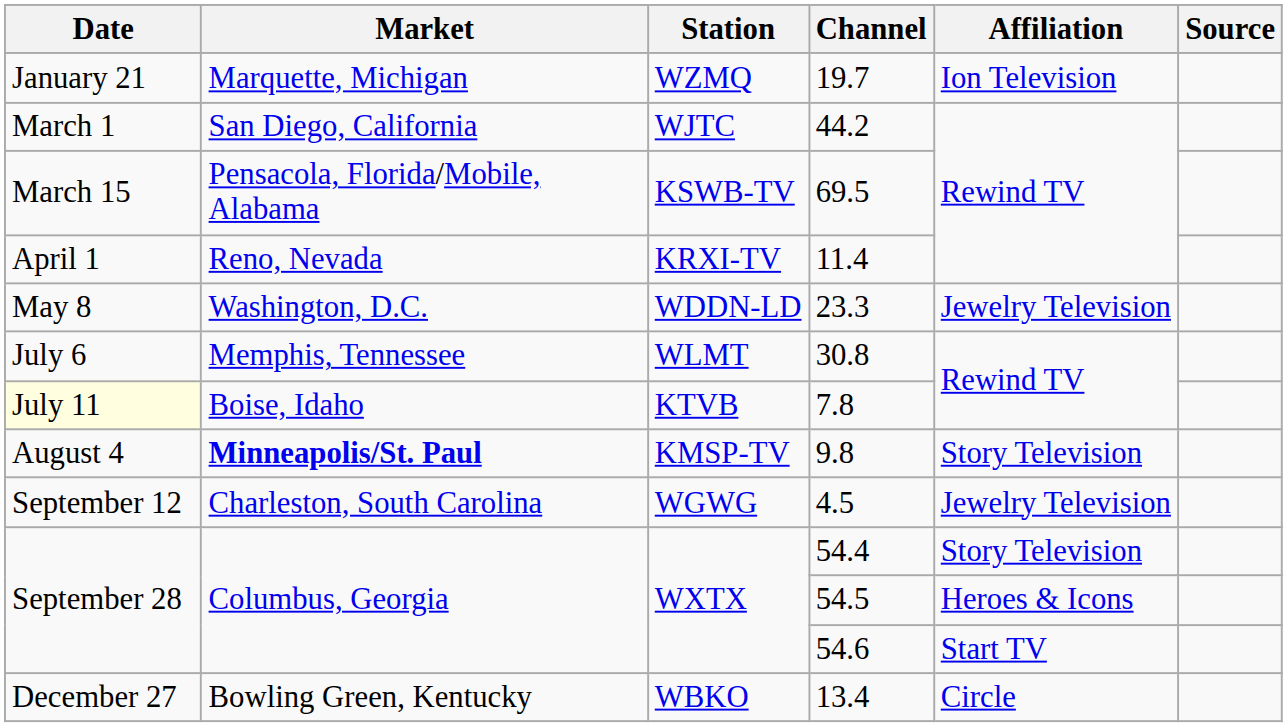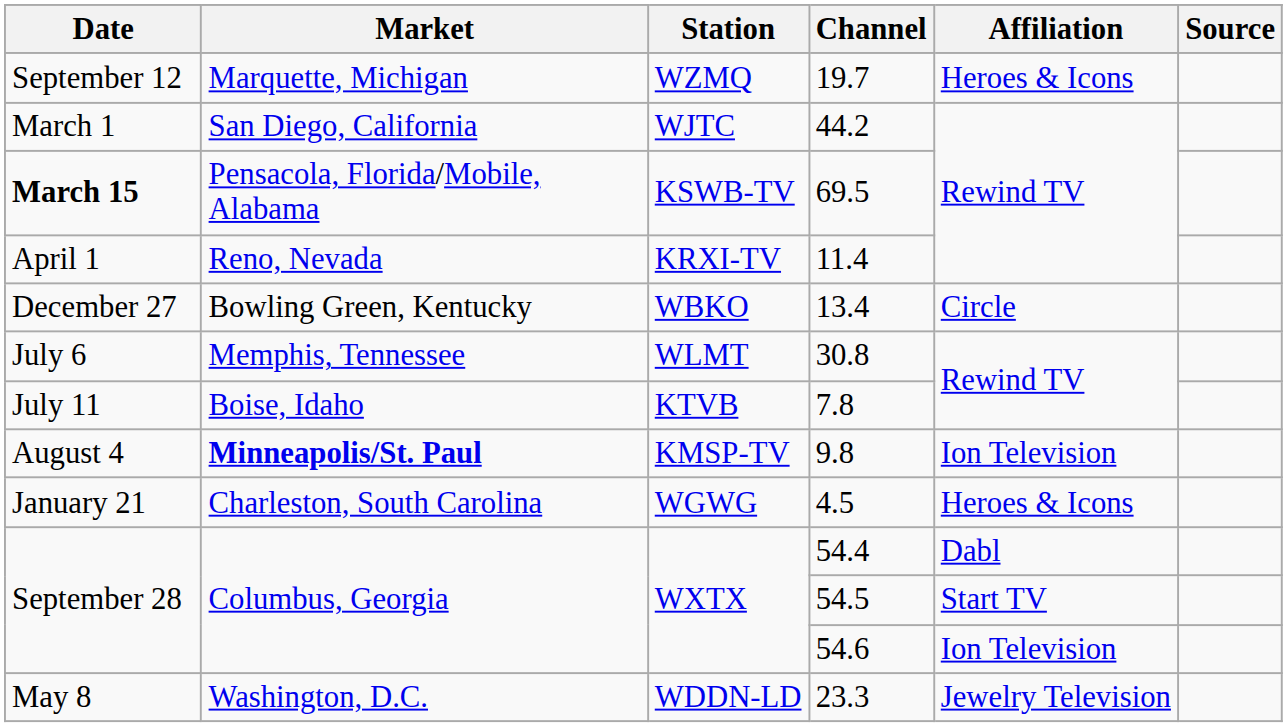(79, 77) January 21 -> (97, 77) September 12
(1029, 77) Ion Television -> (1037, 77) Heroes & Icons
(71, 192) normal -> (75, 192) bold
rows swapped: (843, 307) <-> (843, 696)
(56, 404) lightyellow background -> (56, 404) no background
(1041, 453) Story Television -> (1029, 453) Ion Television
(97, 501) September 12 -> (79, 501) January 21
(1056, 501) Jewelry Television -> (1037, 501) Heroes & Icons
(1041, 550) Story Television -> (971, 550) Dabl
(1037, 599) Heroes & Icons -> (994, 599) Start TV
(994, 648) Start TV -> (1029, 648) Ion Television
